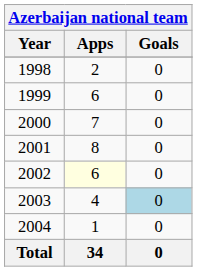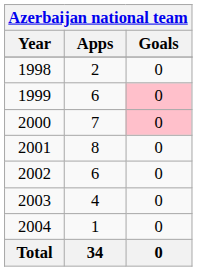(159, 95) no background -> (159, 95) pink background
(159, 122) no background -> (159, 122) pink background
(95, 174) lightyellow background -> (95, 174) no background
(159, 200) lightblue background -> (159, 200) no background
